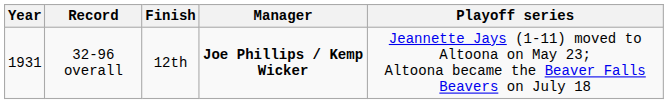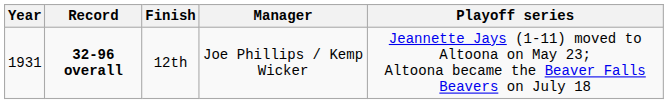(93, 63) normal -> (93, 63) bold
(283, 63) bold -> (283, 63) normal
